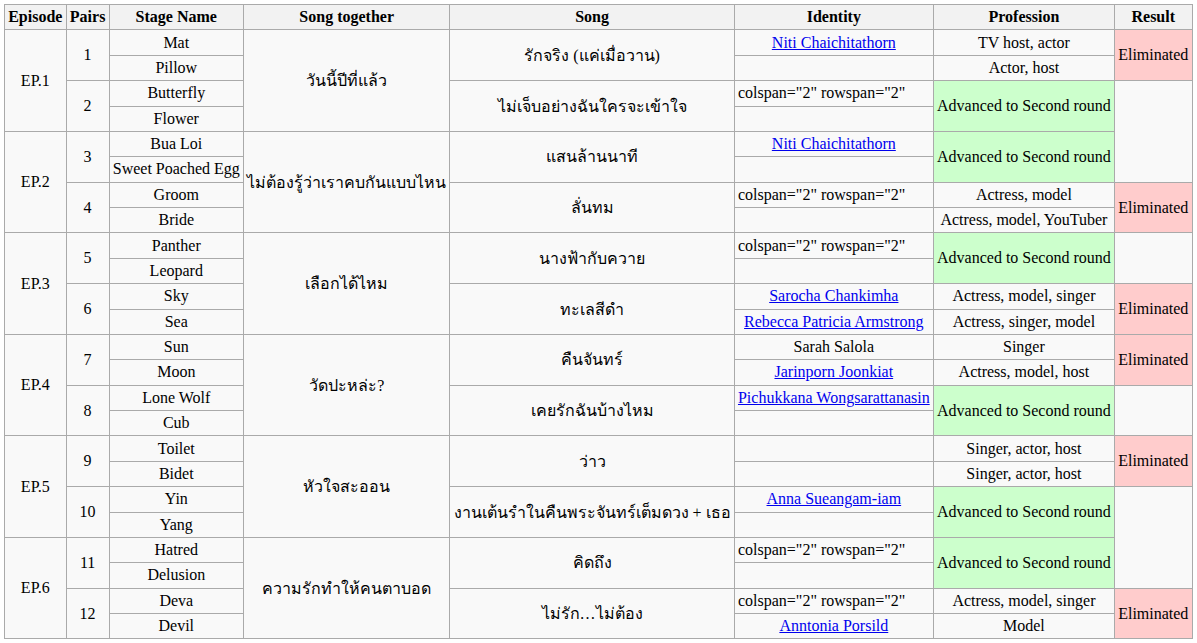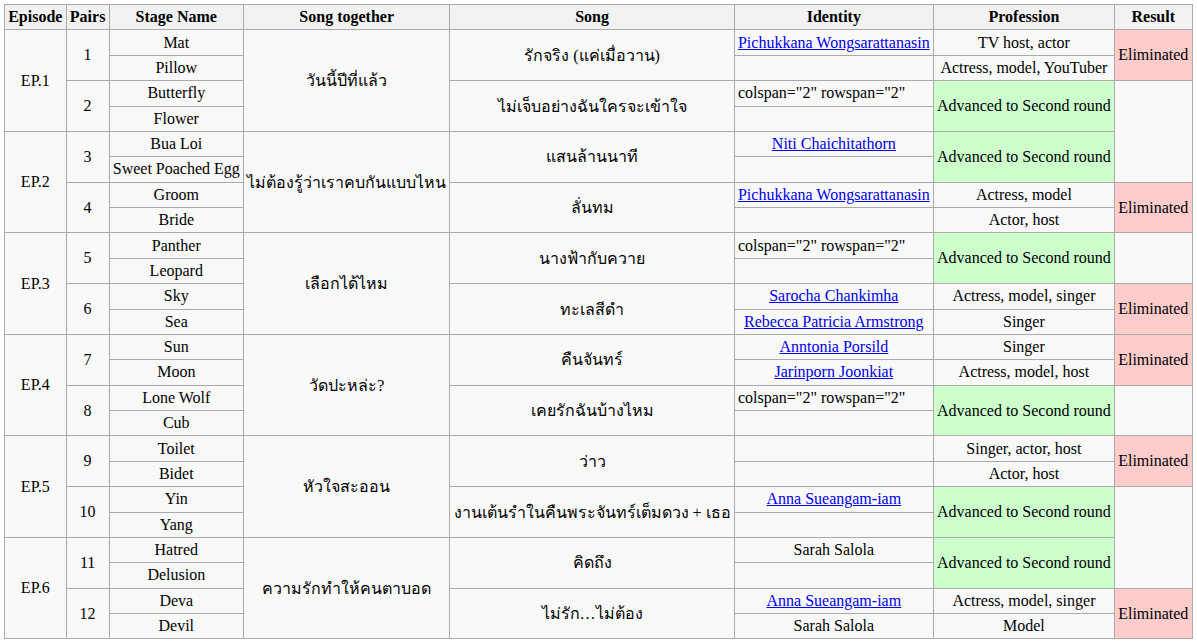(834, 42) Niti Chaichitathorn -> (834, 42) Pichukkana Wongsarattanasin
(1024, 67) Actor, host -> (1024, 67) Actress, model, YouTuber
(822, 194) colspan="2" rowspan="2" -> (834, 194) Pichukkana Wongsarattanasin
(1024, 220) Actress, model, YouTuber -> (1024, 220) Actor, host
(1024, 321) Actress, singer, model -> (1024, 321) Singer
(834, 347) Sarah Salola -> (834, 347) Anntonia Porsild
(834, 397) Pichukkana Wongsarattanasin -> (822, 397) colspan="2" rowspan="2"
(1024, 473) Singer, actor, host -> (1024, 473) Actor, host
(822, 550) colspan="2" rowspan="2" -> (834, 550) Sarah Salola
(822, 600) colspan="2" rowspan="2" -> (834, 600) Anna Sueangam-iam
(834, 626) Anntonia Porsild -> (834, 626) Sarah Salola
